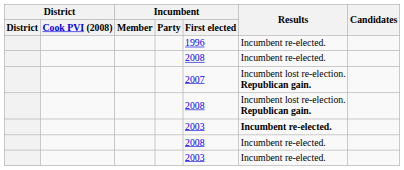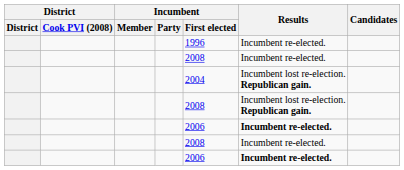(195, 79) 2007 -> (195, 79) 2004
(195, 127) 2003 -> (195, 127) 2006
(195, 158) 2003 -> (195, 158) 2006
(283, 158) normal -> (286, 158) bold
